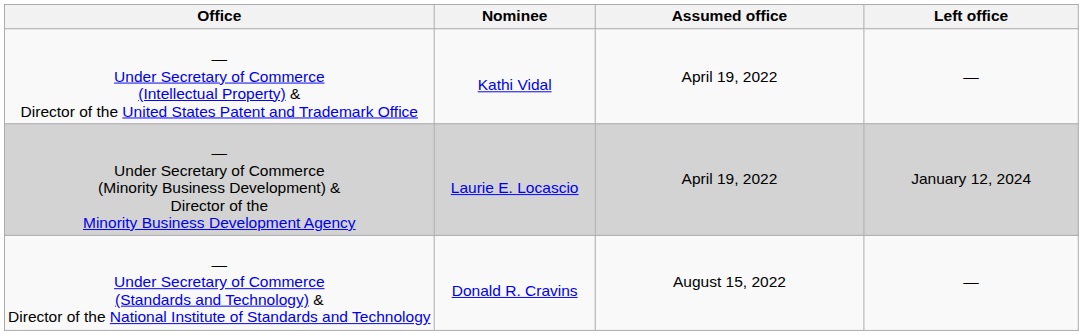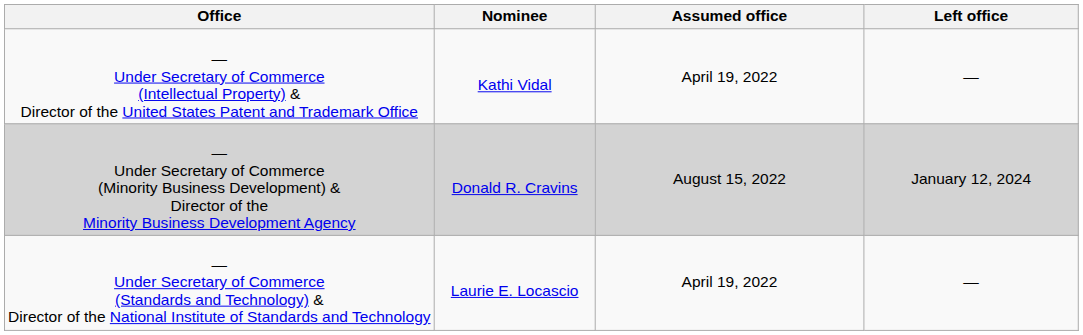(515, 188) Laurie E. Locascio -> (515, 188) Donald R. Cravins
(729, 179) April 19, 2022 -> (729, 179) August 15, 2022
(515, 291) Donald R. Cravins -> (515, 291) Laurie E. Locascio
(729, 282) August 15, 2022 -> (729, 282) April 19, 2022
